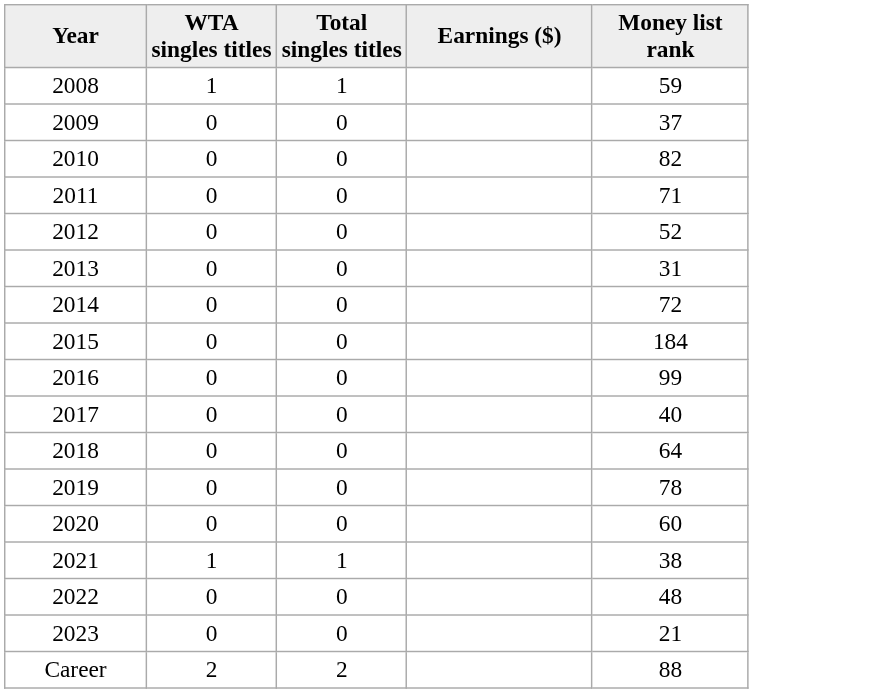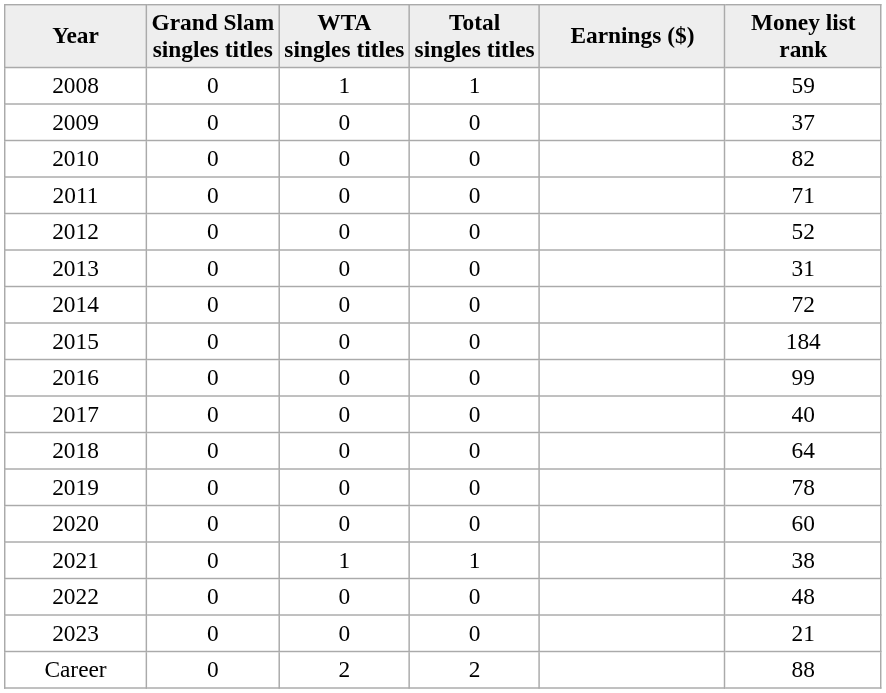+ column: (213, 35)
